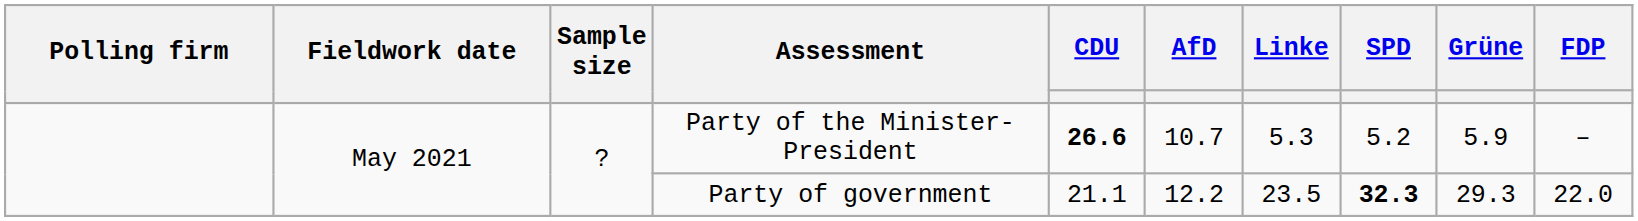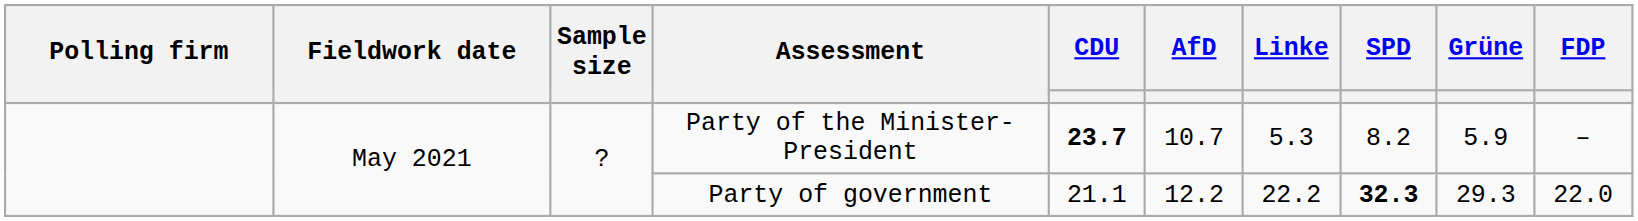(1097, 138) 26.6 -> (1097, 138) 23.7
(1389, 138) 5.2 -> (1389, 138) 8.2
(1291, 195) 23.5 -> (1291, 195) 22.2
